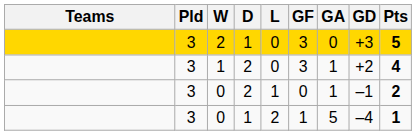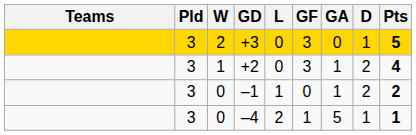columns swapped: (248, 17) <-> (364, 17)
